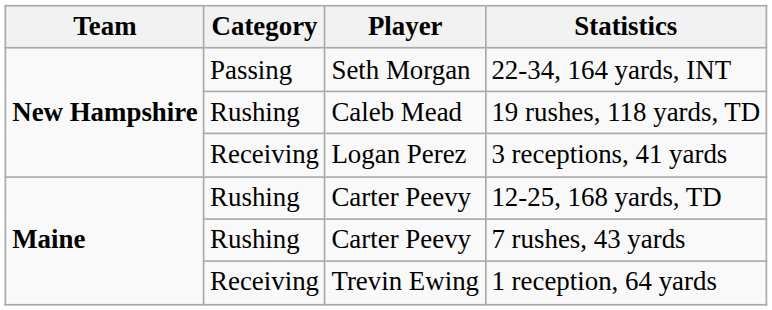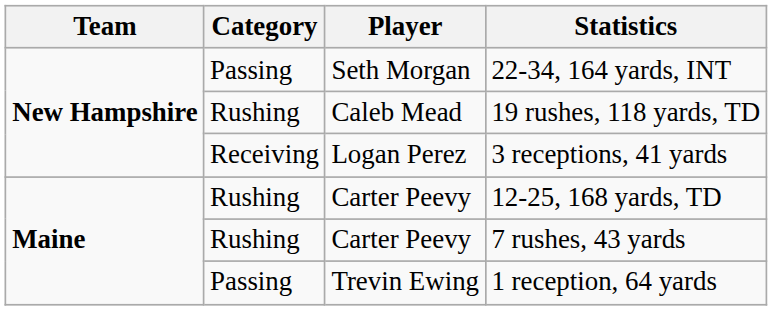(265, 282) Receiving -> (251, 282) Passing
